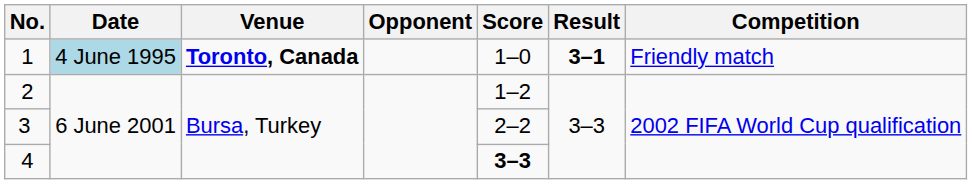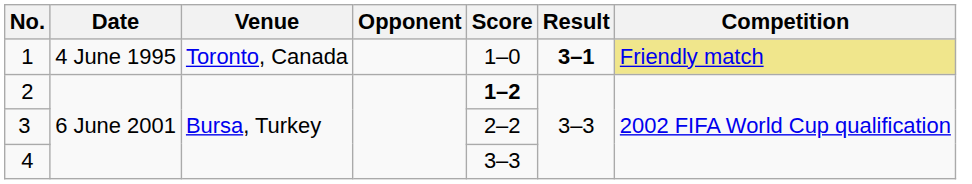(115, 56) lightblue background -> (115, 56) no background
(272, 56) bold -> (267, 56) normal
(702, 56) no background -> (692, 56) khaki background
(513, 91) normal -> (502, 91) bold
(513, 160) bold -> (502, 160) normal
